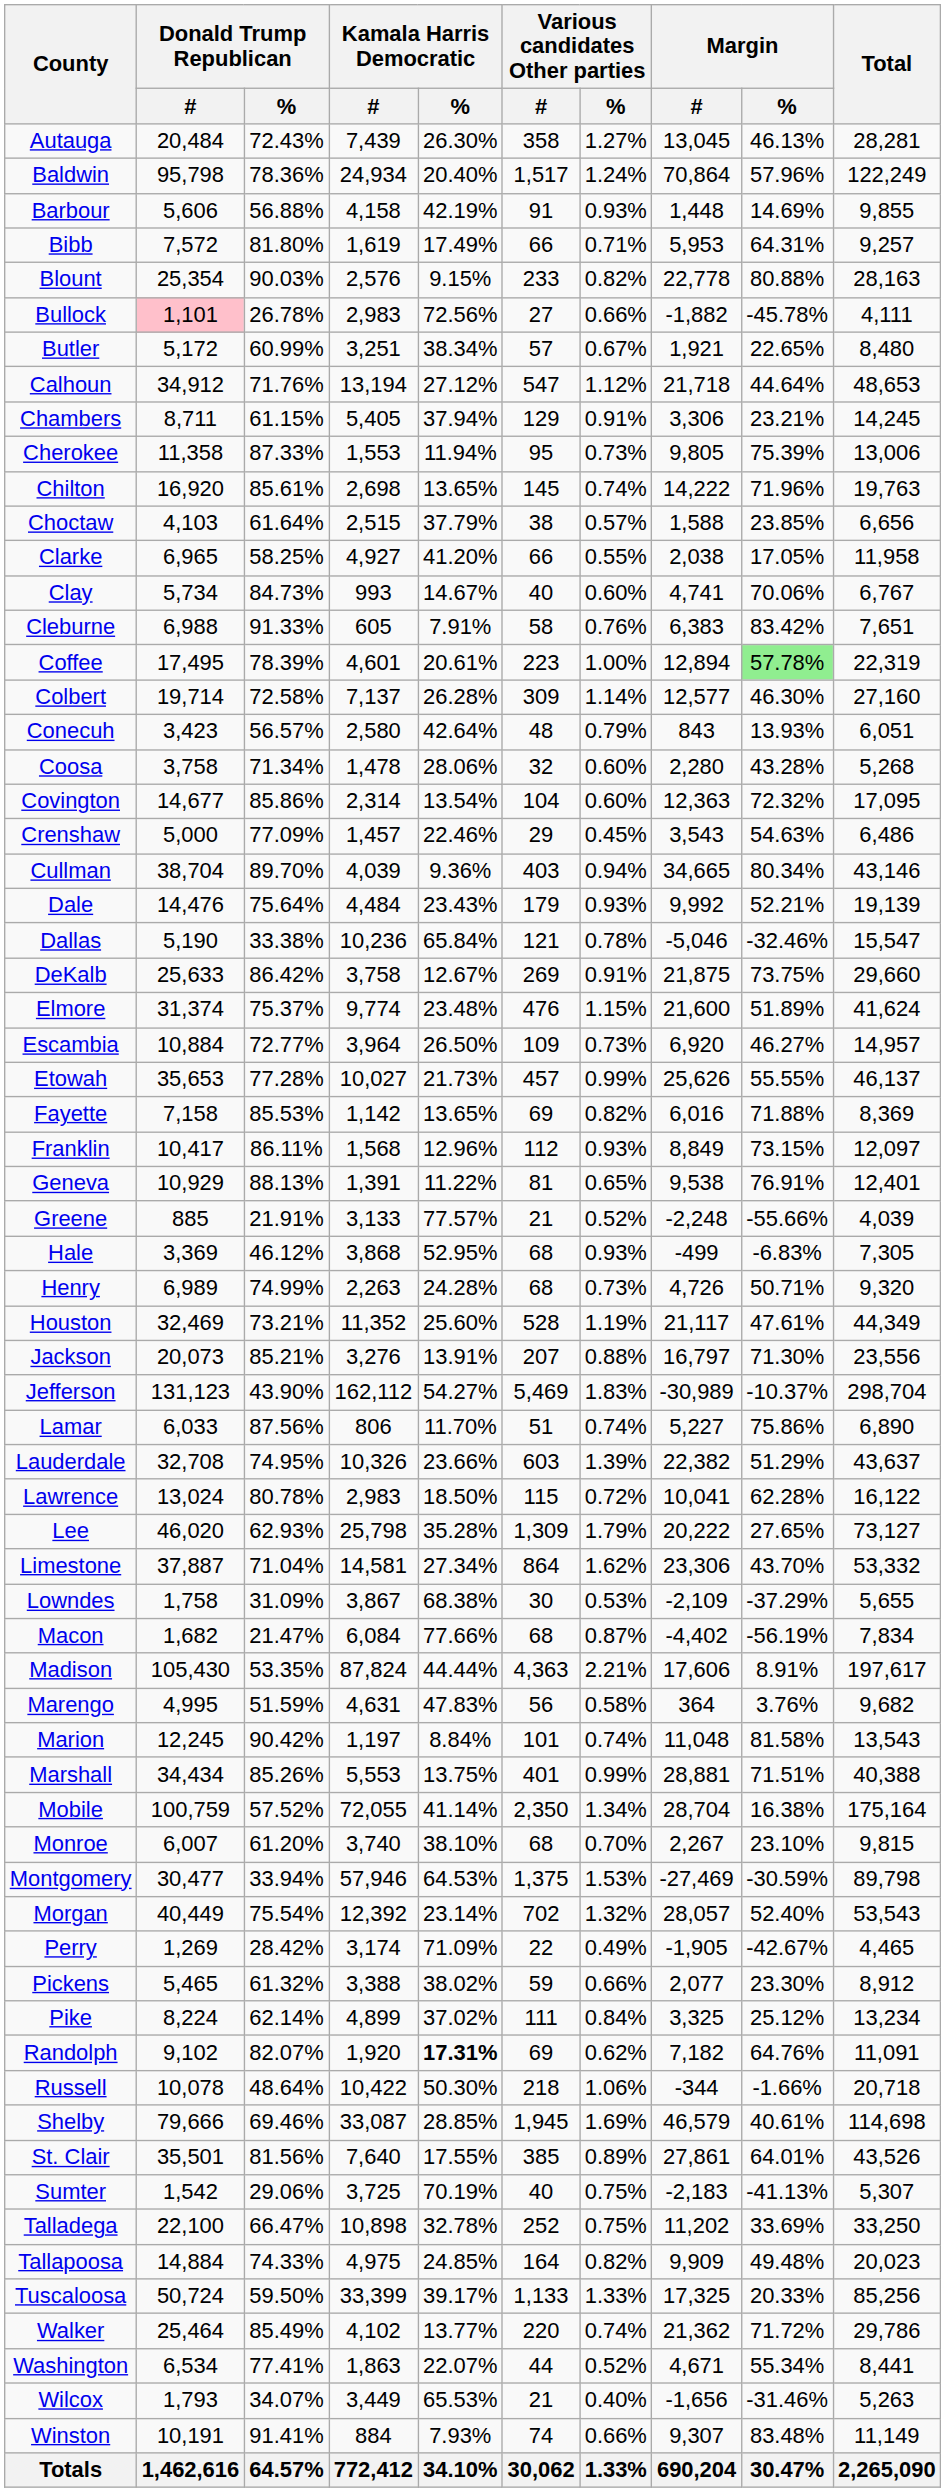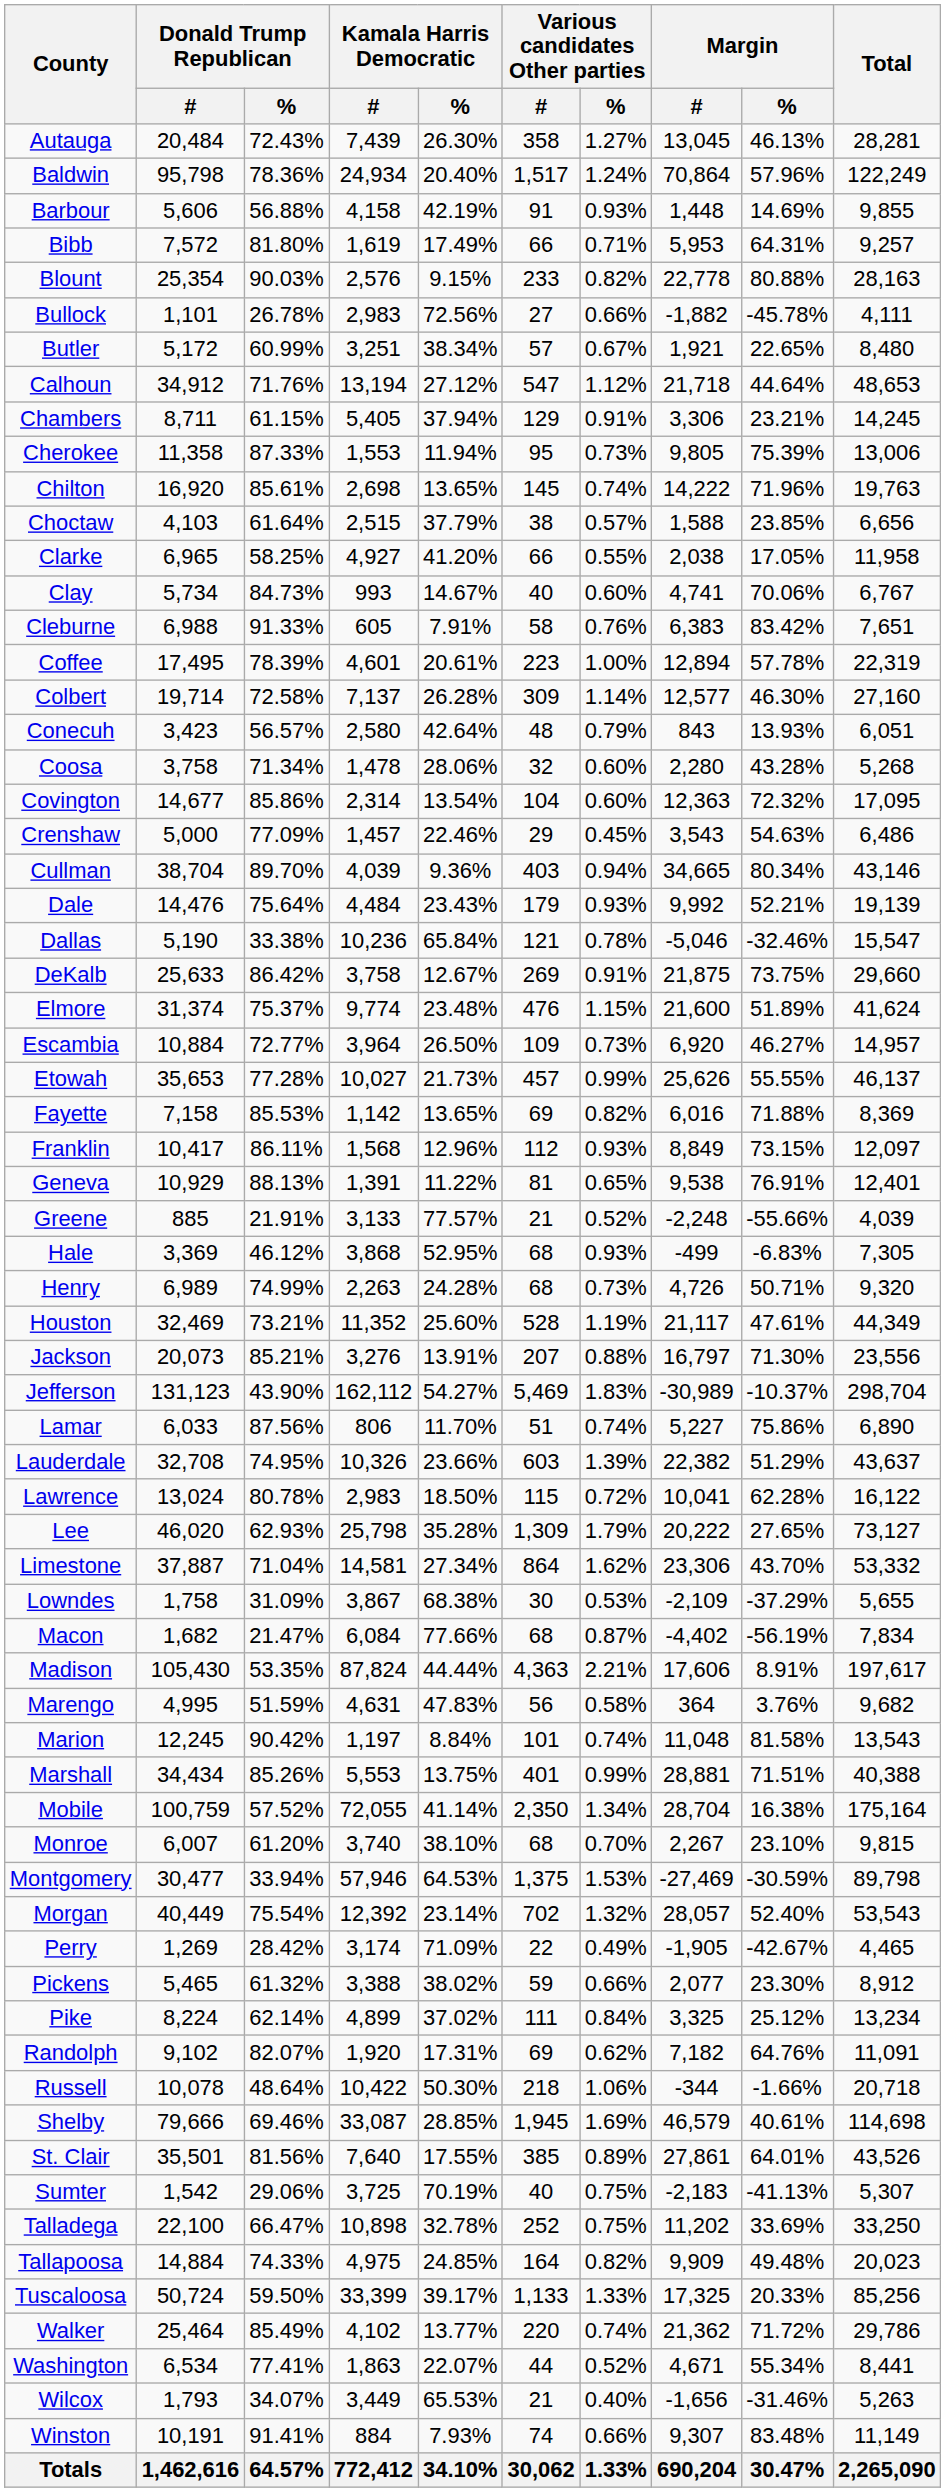(190, 314) pink background -> (190, 314) no background
(787, 662) lightgreen background -> (787, 662) no background
(460, 2052) bold -> (460, 2052) normal
